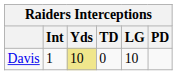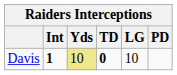(49, 59) normal -> (49, 59) bold
(103, 59) normal -> (103, 59) bold
